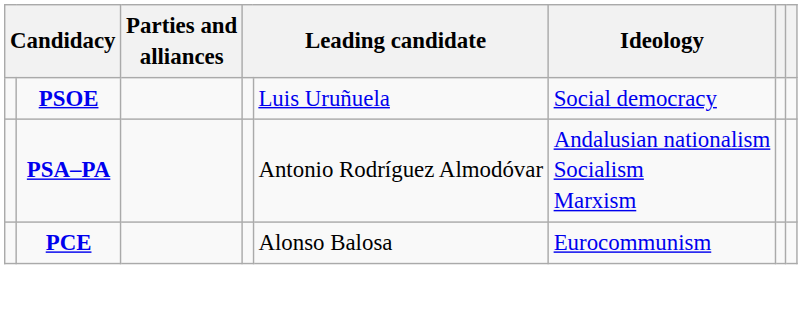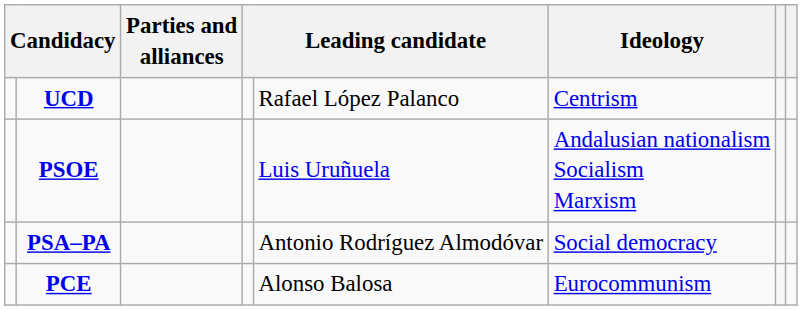+ row: (69, 97)
(635, 97) Social democracy -> (662, 170) Andalusian nationalism Socialism Marxism
(662, 170) Andalusian nationalism Socialism Marxism -> (635, 242) Social democracy
